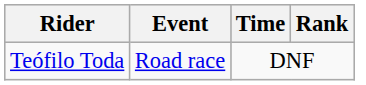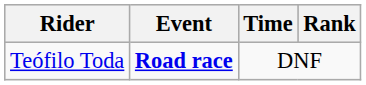(180, 60) normal -> (184, 60) bold
